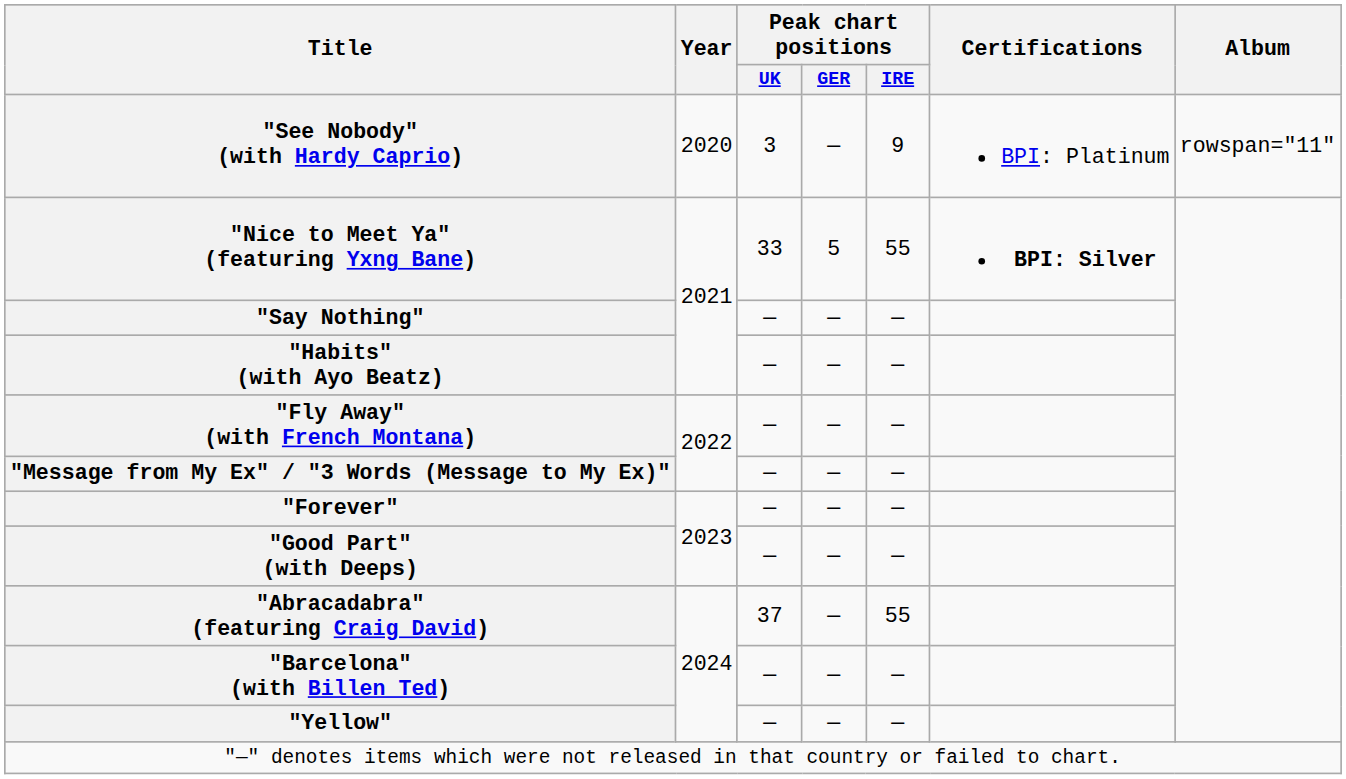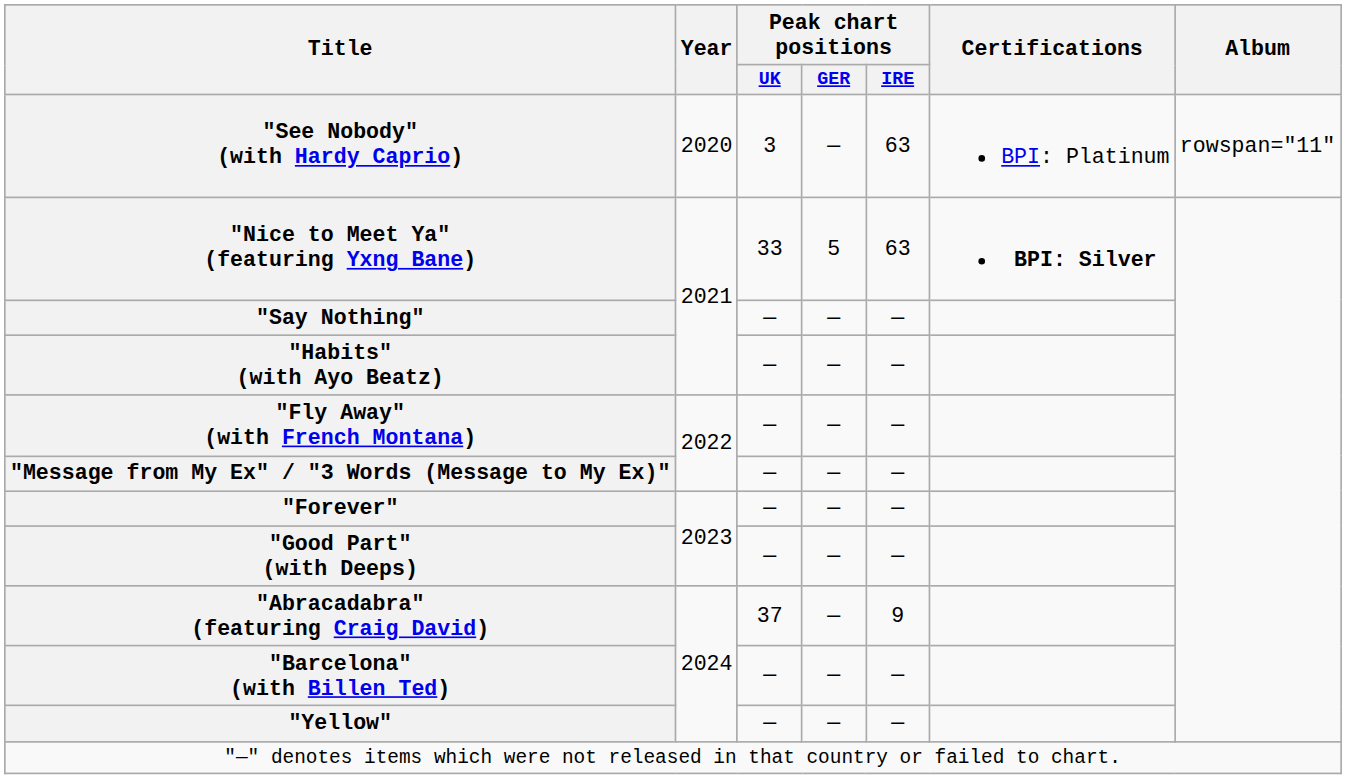(898, 145) 9 -> (898, 145) 63
(898, 249) 55 -> (898, 249) 63
(898, 616) 55 -> (898, 616) 9
